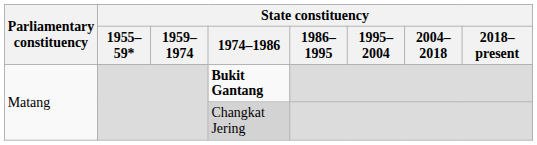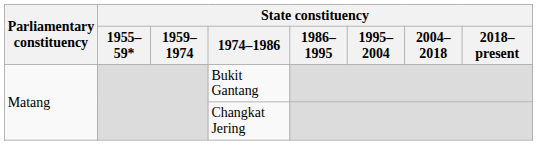(237, 83) bold -> (235, 83) normal
(238, 120) lightgrey background -> (238, 120) no background
